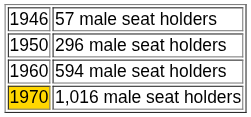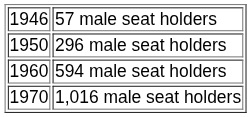(29, 97) gold background -> (29, 97) no background
